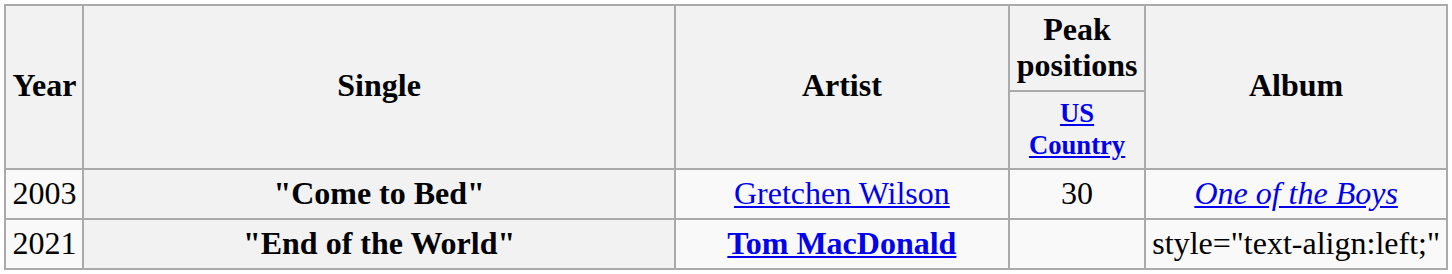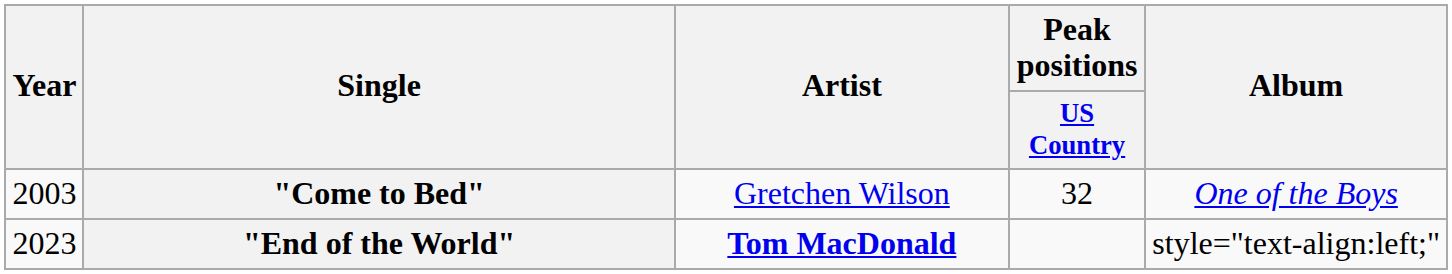(1077, 193) 30 -> (1077, 193) 32
(44, 244) 2021 -> (44, 244) 2023
